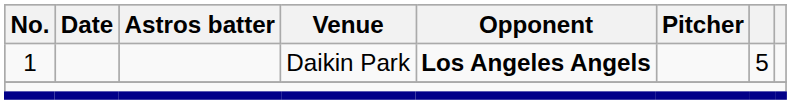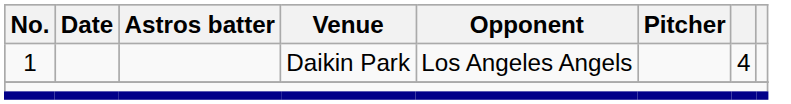(536, 63) bold -> (527, 63) normal
(762, 63) 5 -> (744, 63) 4
